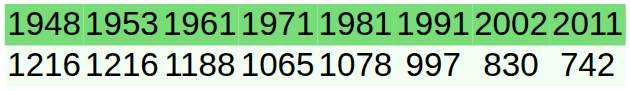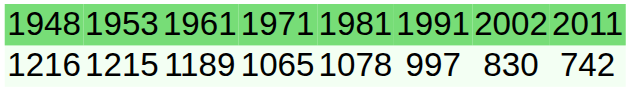(122, 65) 1216 -> (122, 65) 1215
(200, 65) 1188 -> (200, 65) 1189
